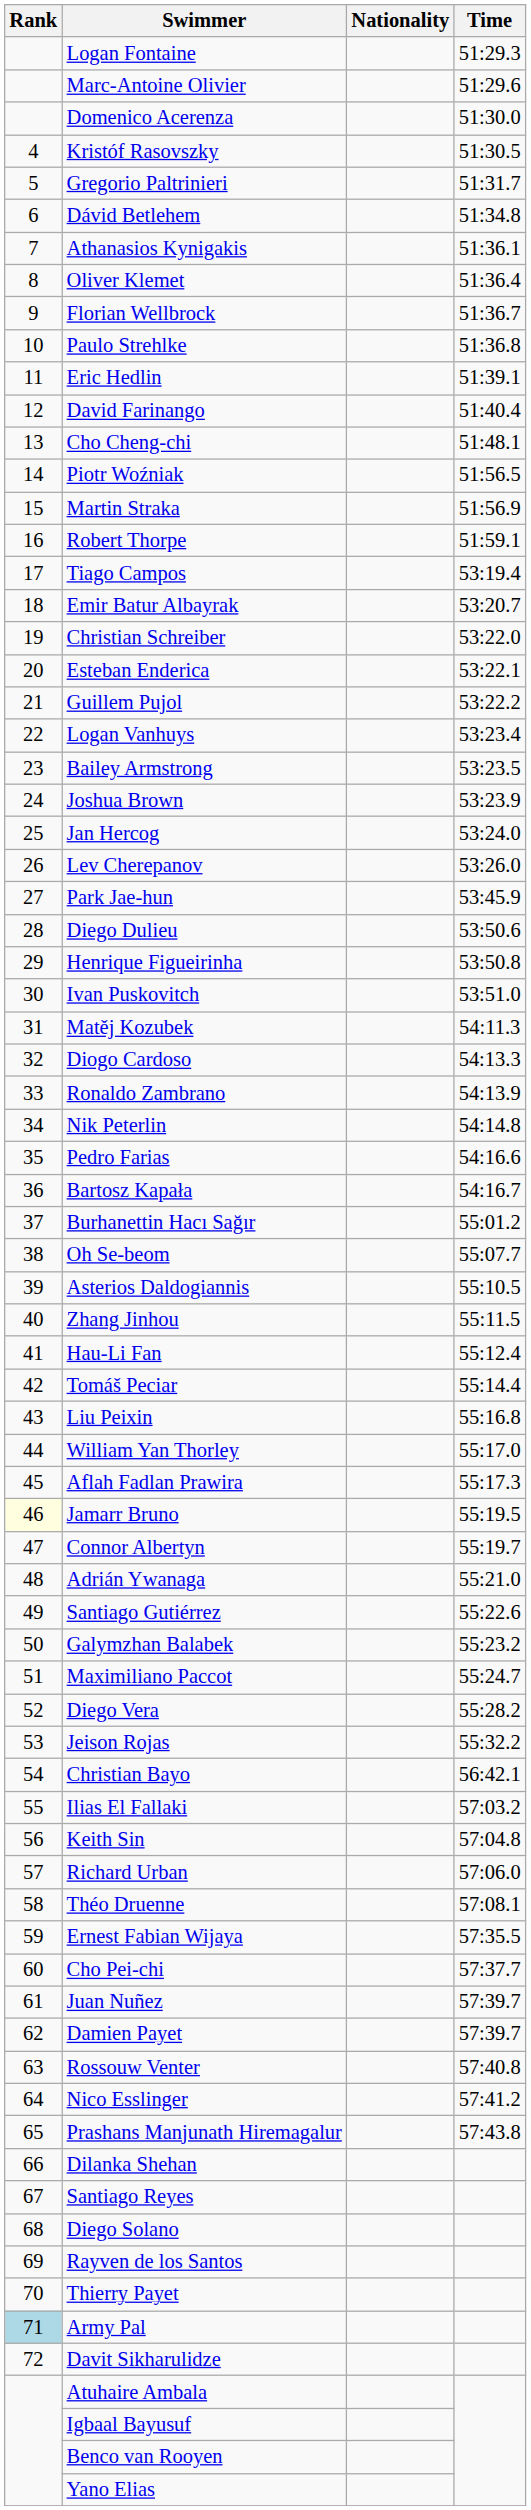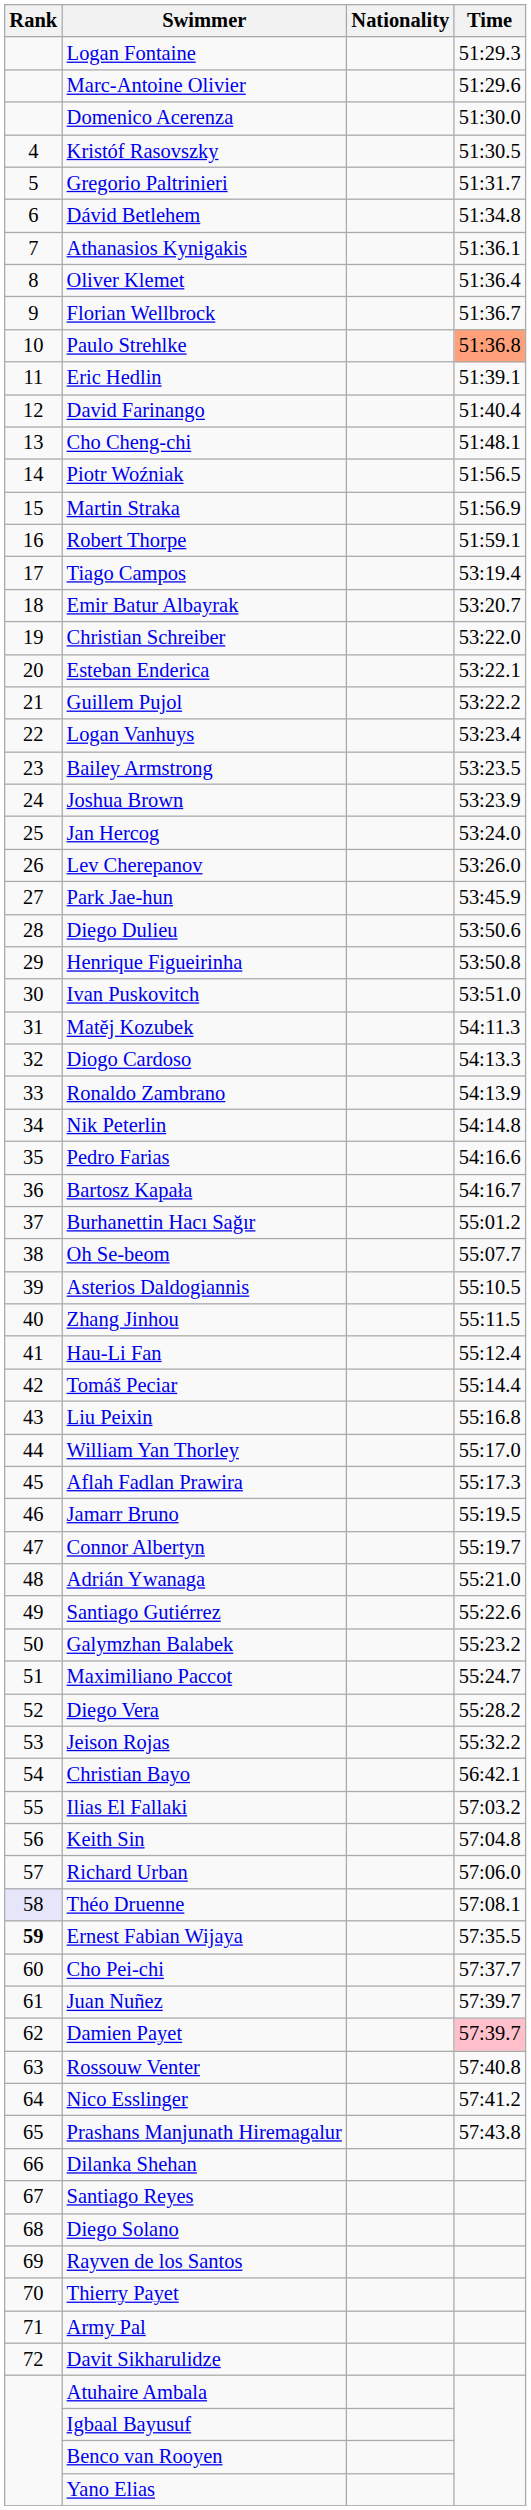(490, 345) no background -> (490, 345) lightsalmon background
(33, 1514) lightyellow background -> (33, 1514) no background
(33, 1904) no background -> (33, 1904) lavender background
(33, 1937) normal -> (33, 1937) bold
(490, 2034) no background -> (490, 2034) pink background
(33, 2326) lightblue background -> (33, 2326) no background
